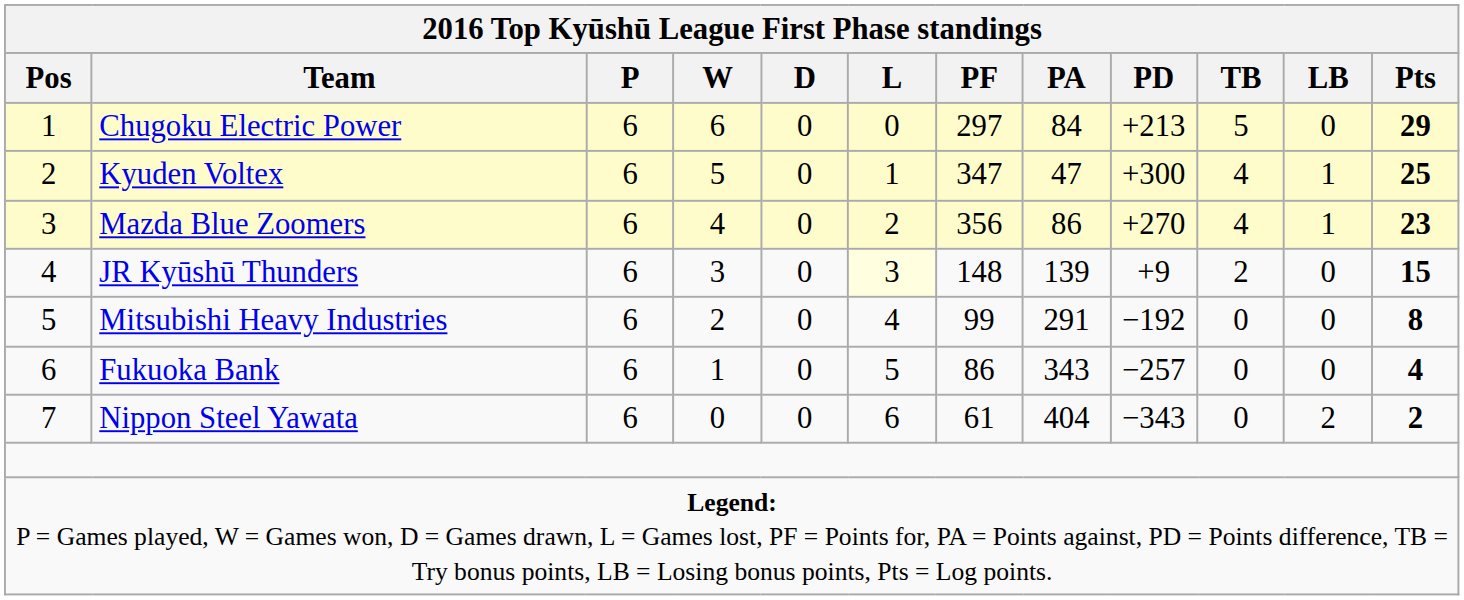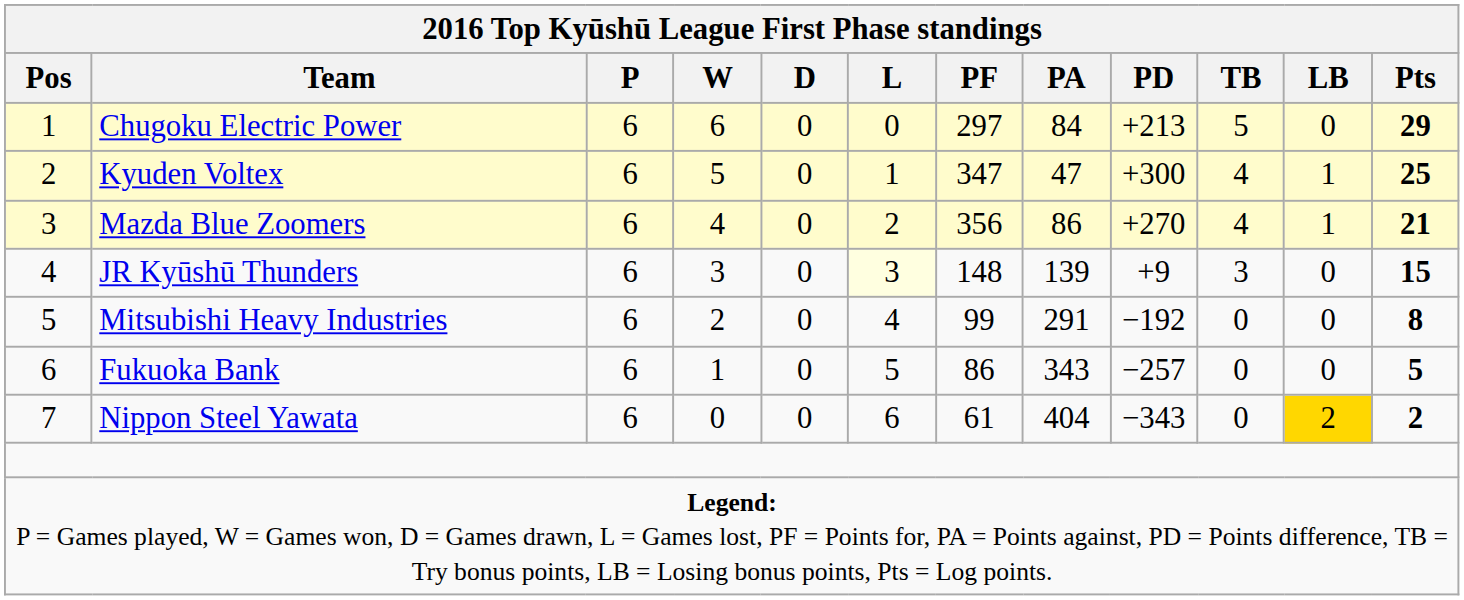(1415, 223) 23 -> (1415, 223) 21
(1241, 272) 2 -> (1241, 272) 3
(1415, 369) 4 -> (1415, 369) 5
(1328, 418) no background -> (1328, 418) gold background
